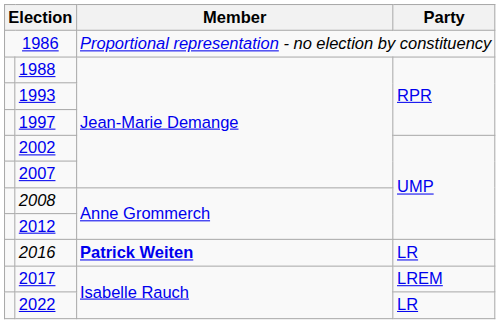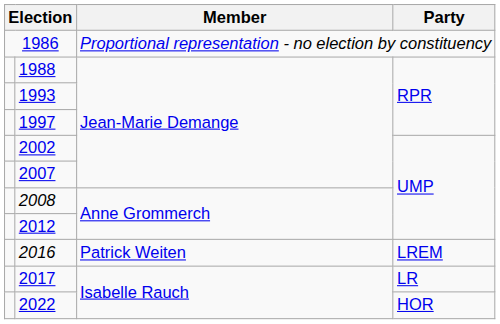(137, 252) bold -> (133, 252) normal
(408, 252) LR -> (420, 252) LREM
(420, 278) LREM -> (408, 278) LR
(408, 305) LR -> (415, 305) HOR
